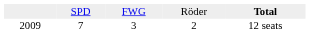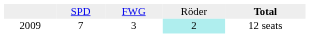(194, 26) no background -> (194, 26) paleturquoise background
